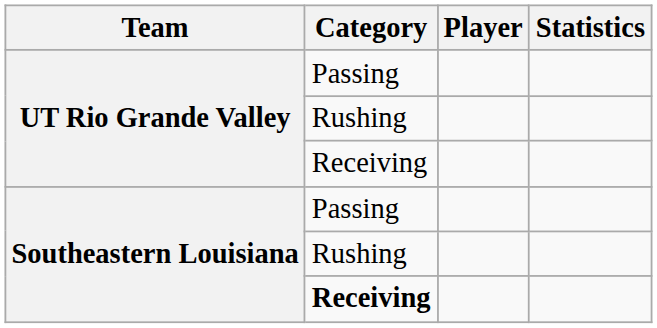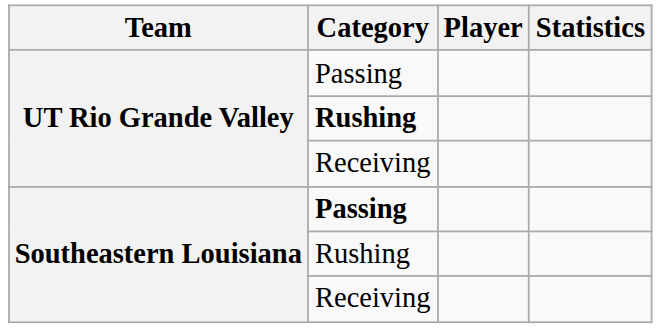(359, 117) normal -> (366, 117) bold
(355, 208) normal -> (361, 208) bold
(371, 298) bold -> (373, 298) normal
